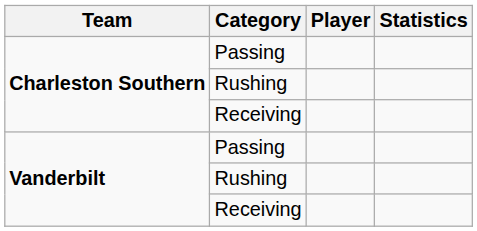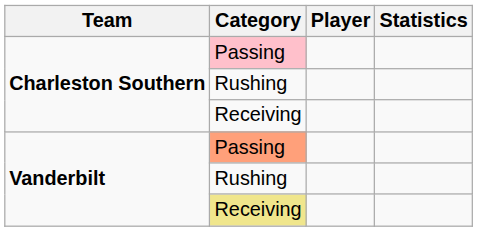(250, 52) no background -> (250, 52) pink background
(250, 146) no background -> (250, 146) lightsalmon background
(258, 209) no background -> (258, 209) khaki background
